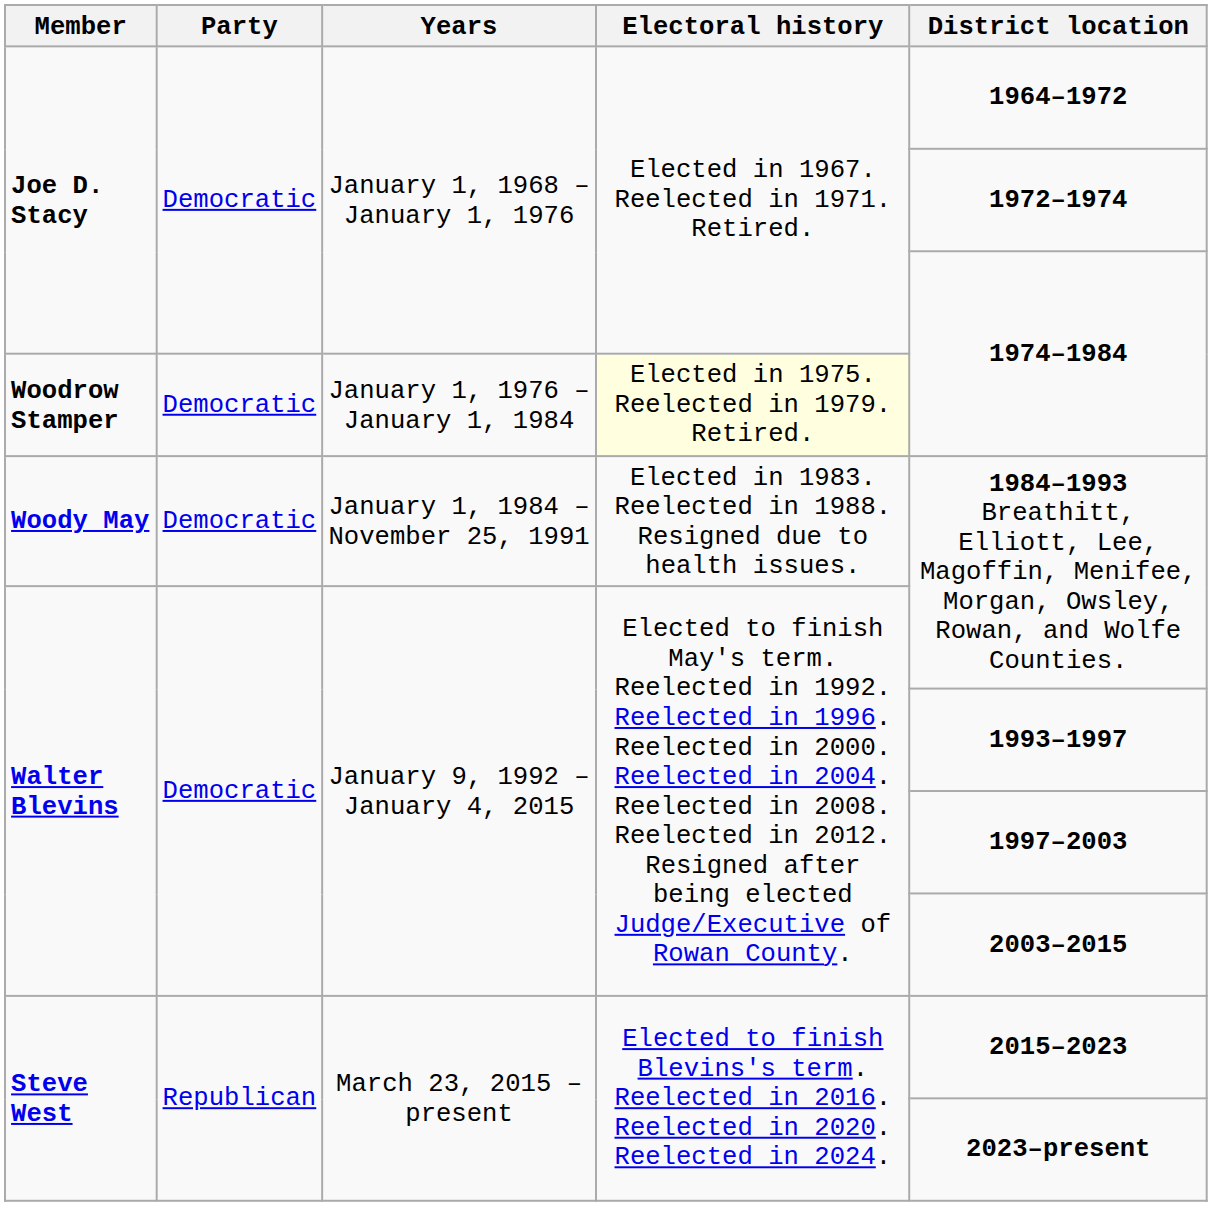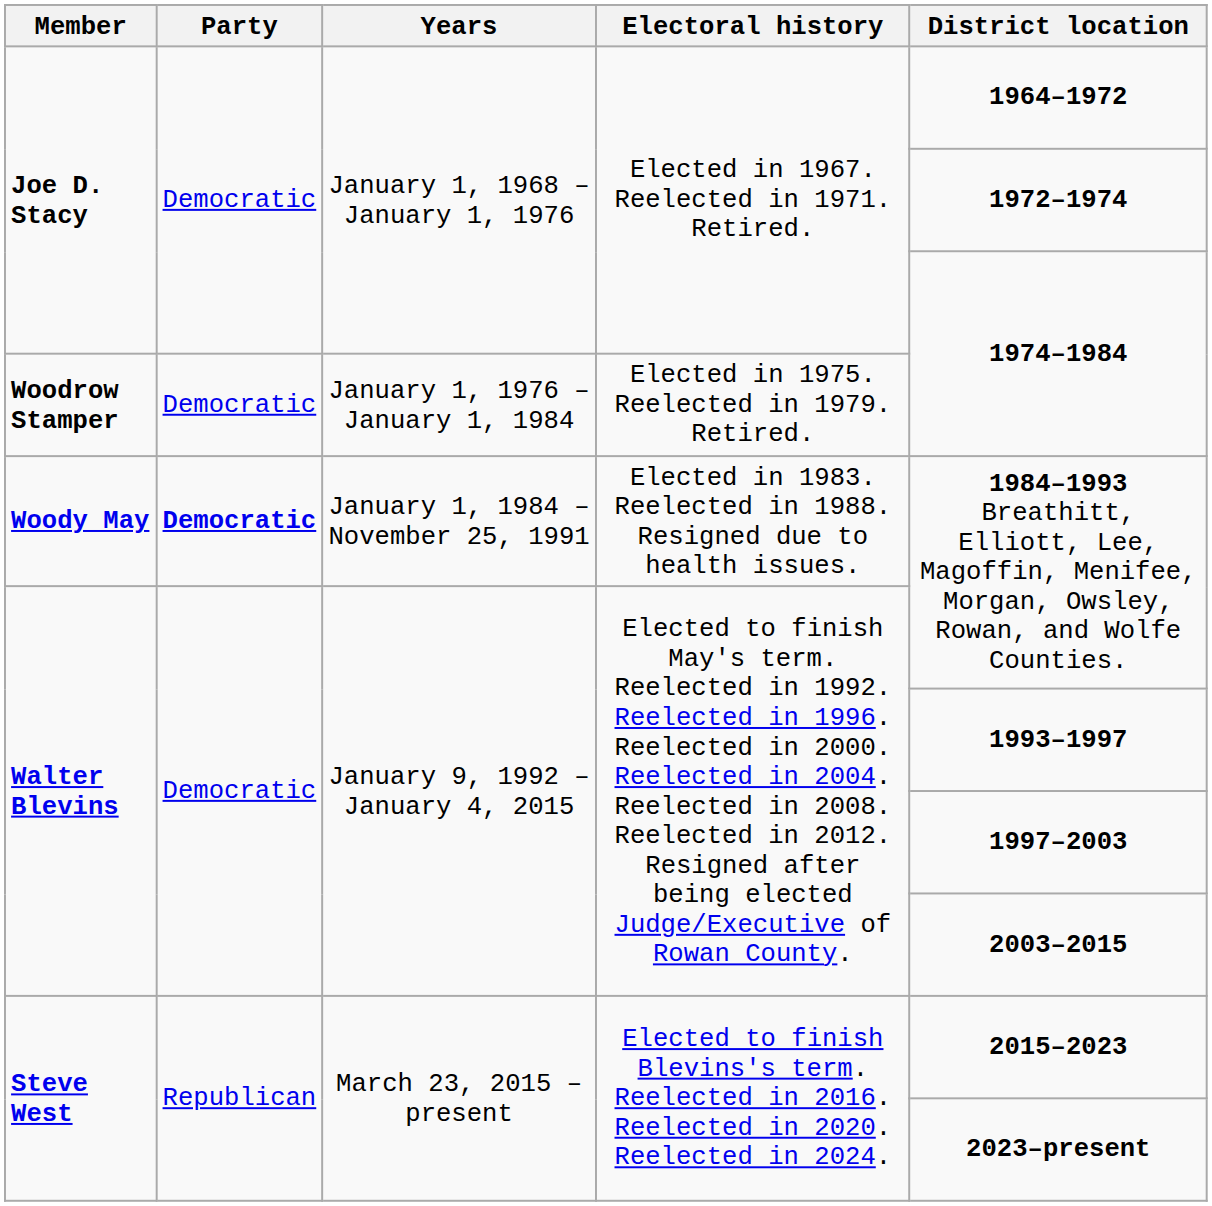(753, 405) lightyellow background -> (753, 405) no background
(239, 522) normal -> (239, 522) bold
